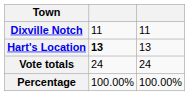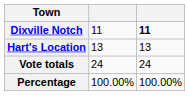(145, 30) normal -> (145, 30) bold
(97, 47) bold -> (97, 47) normal
